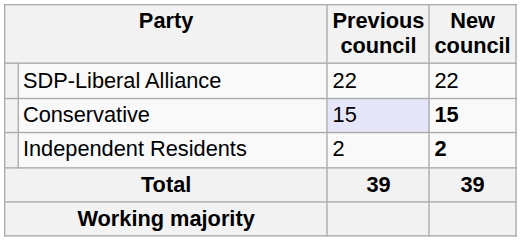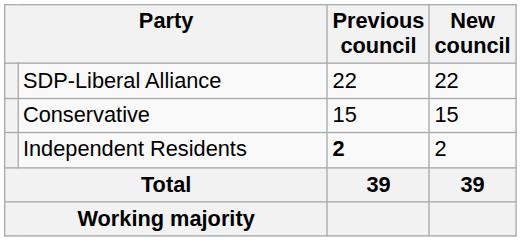(345, 115) lavender background -> (345, 115) no background
(447, 115) bold -> (447, 115) normal
(339, 149) normal -> (339, 149) bold
(441, 149) bold -> (441, 149) normal
